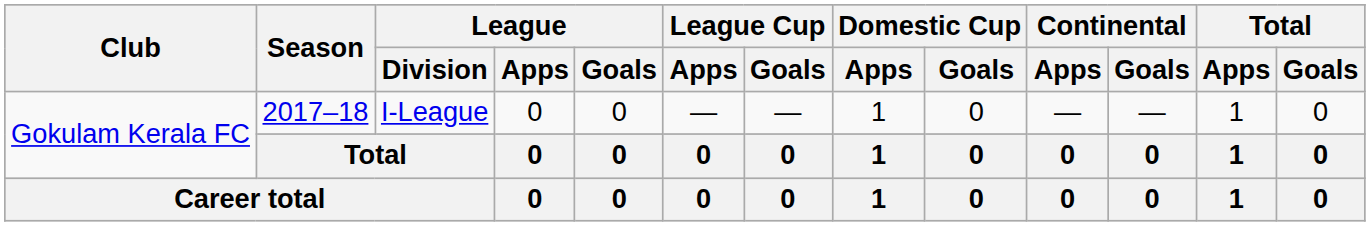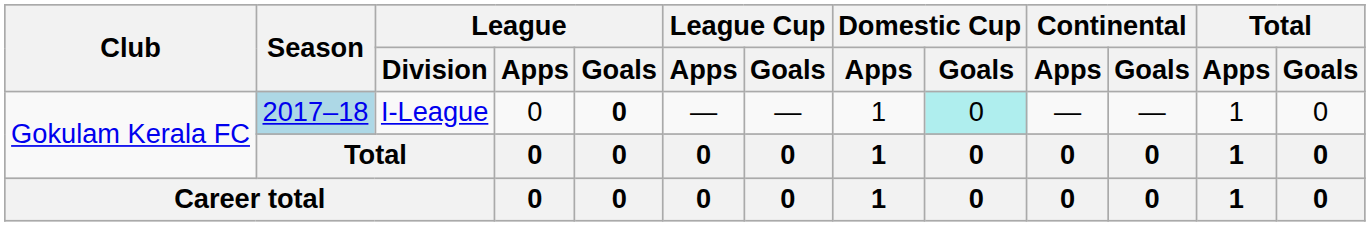(315, 112) no background -> (315, 112) lightblue background
(619, 112) normal -> (619, 112) bold
(976, 112) no background -> (976, 112) paleturquoise background
